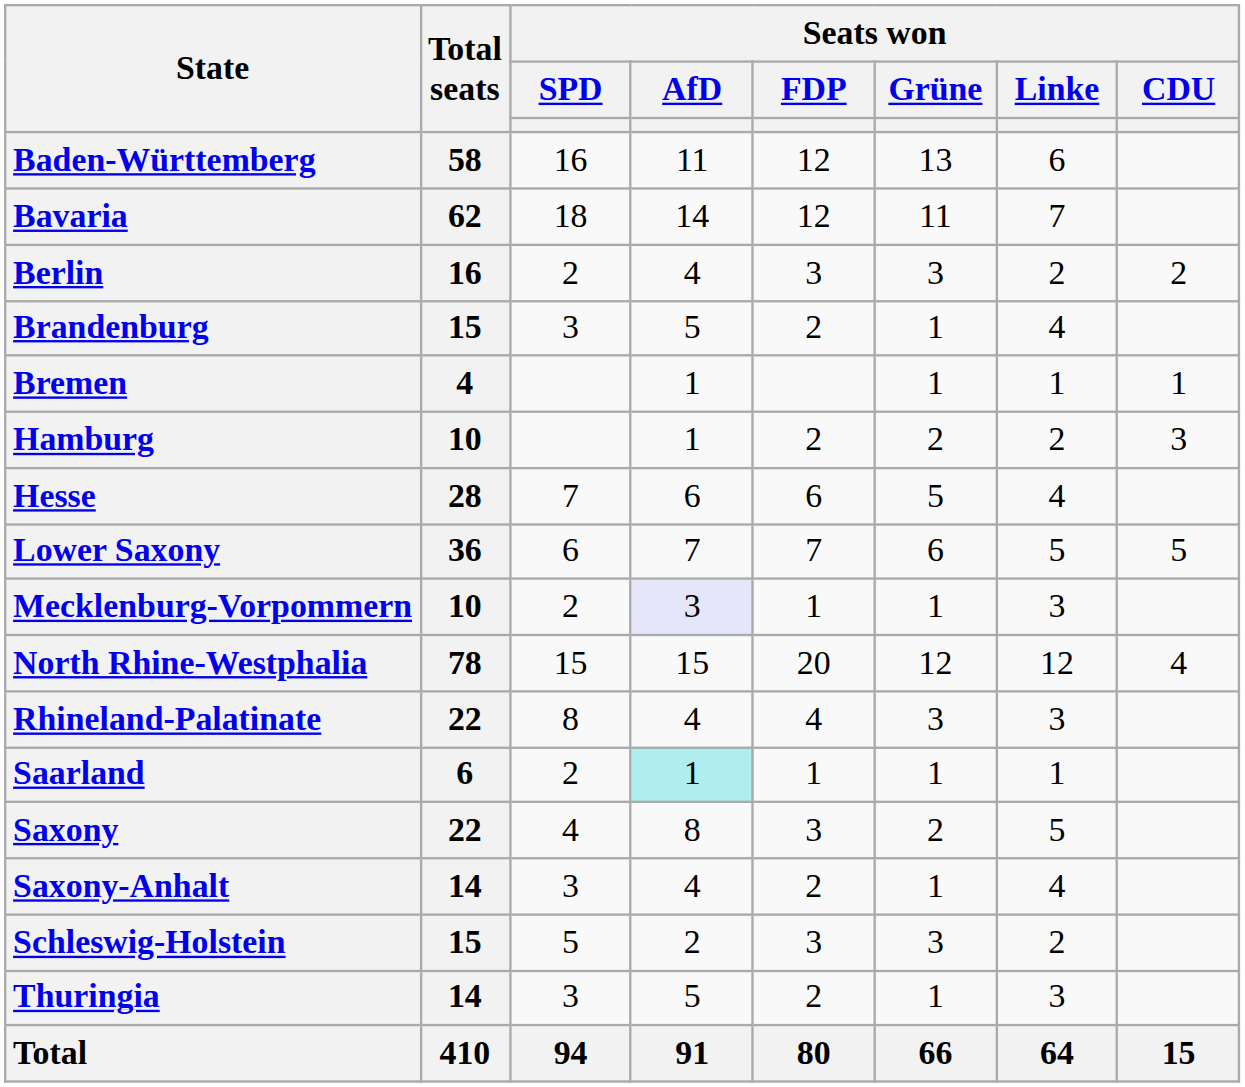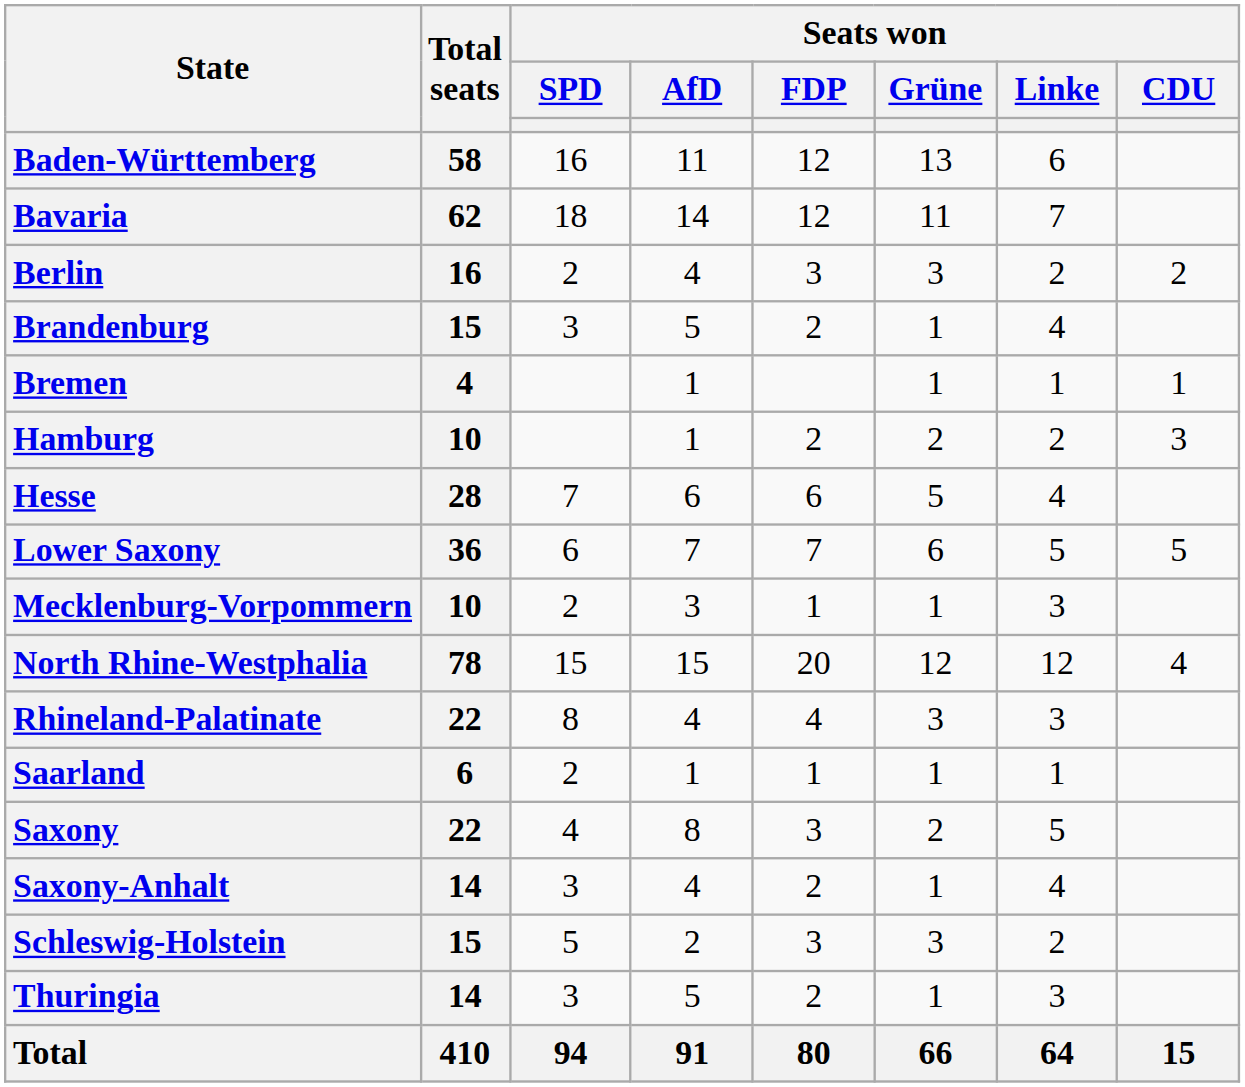(692, 606) lavender background -> (692, 606) no background
(692, 774) paleturquoise background -> (692, 774) no background
